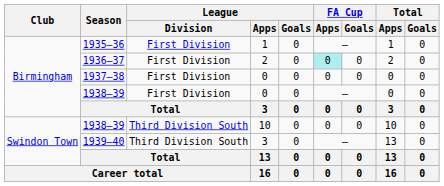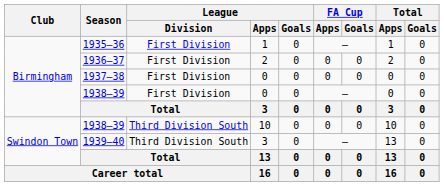(328, 61) paleturquoise background -> (328, 61) no background
